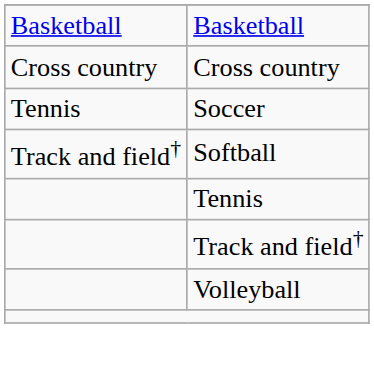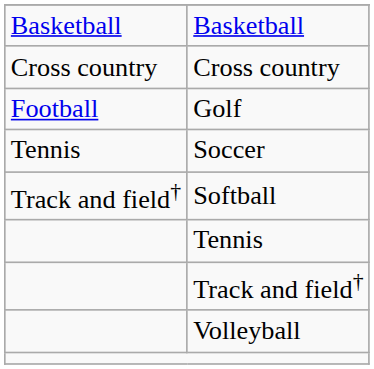+ row: (217, 108)
